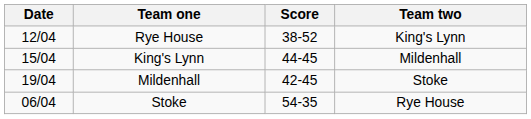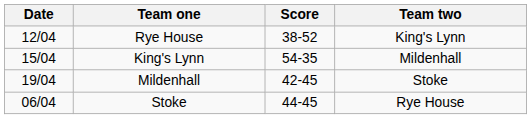(300, 59) 44-45 -> (300, 59) 54-35
(300, 102) 54-35 -> (300, 102) 44-45
